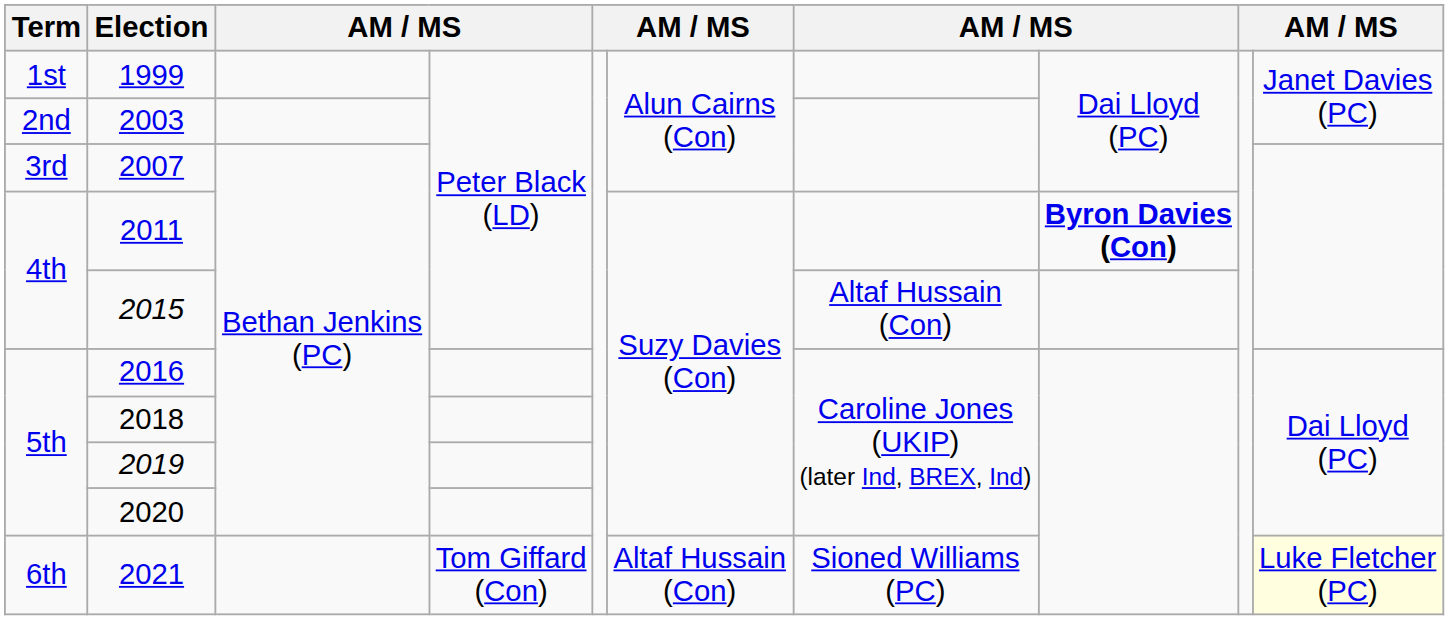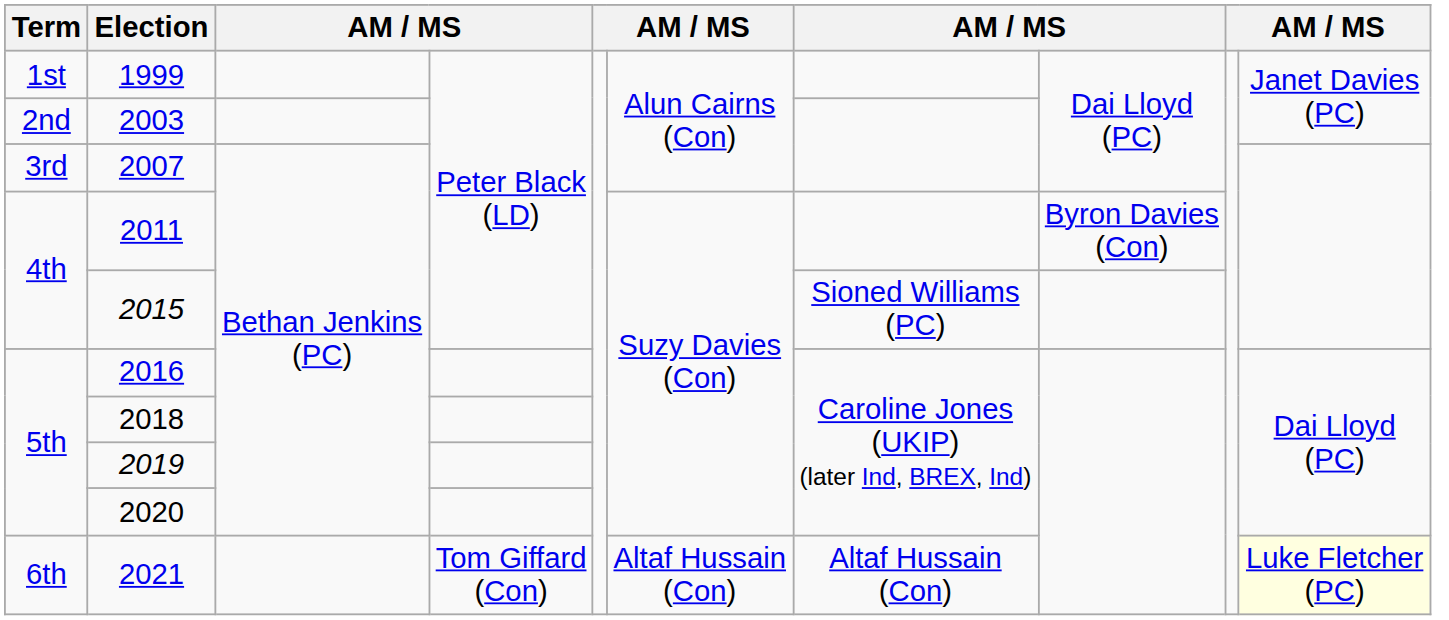(1138, 229) bold -> (1132, 229) normal
(915, 309) Altaf Hussain (Con) -> (915, 309) Sioned Williams (PC)
(915, 574) Sioned Williams (PC) -> (915, 574) Altaf Hussain (Con)
